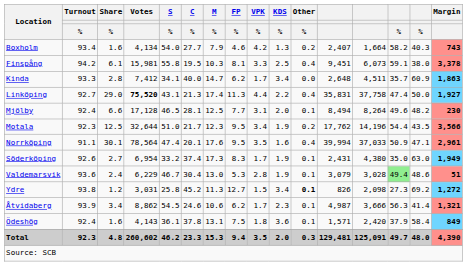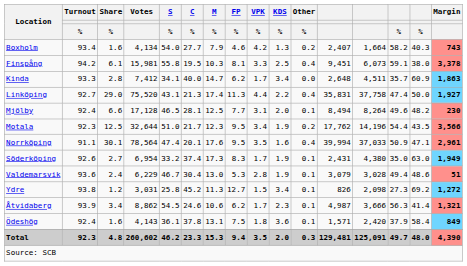(144, 95) bold -> (144, 95) normal
(399, 174) lightgreen background -> (399, 174) no background
(309, 190) bold -> (309, 190) normal
